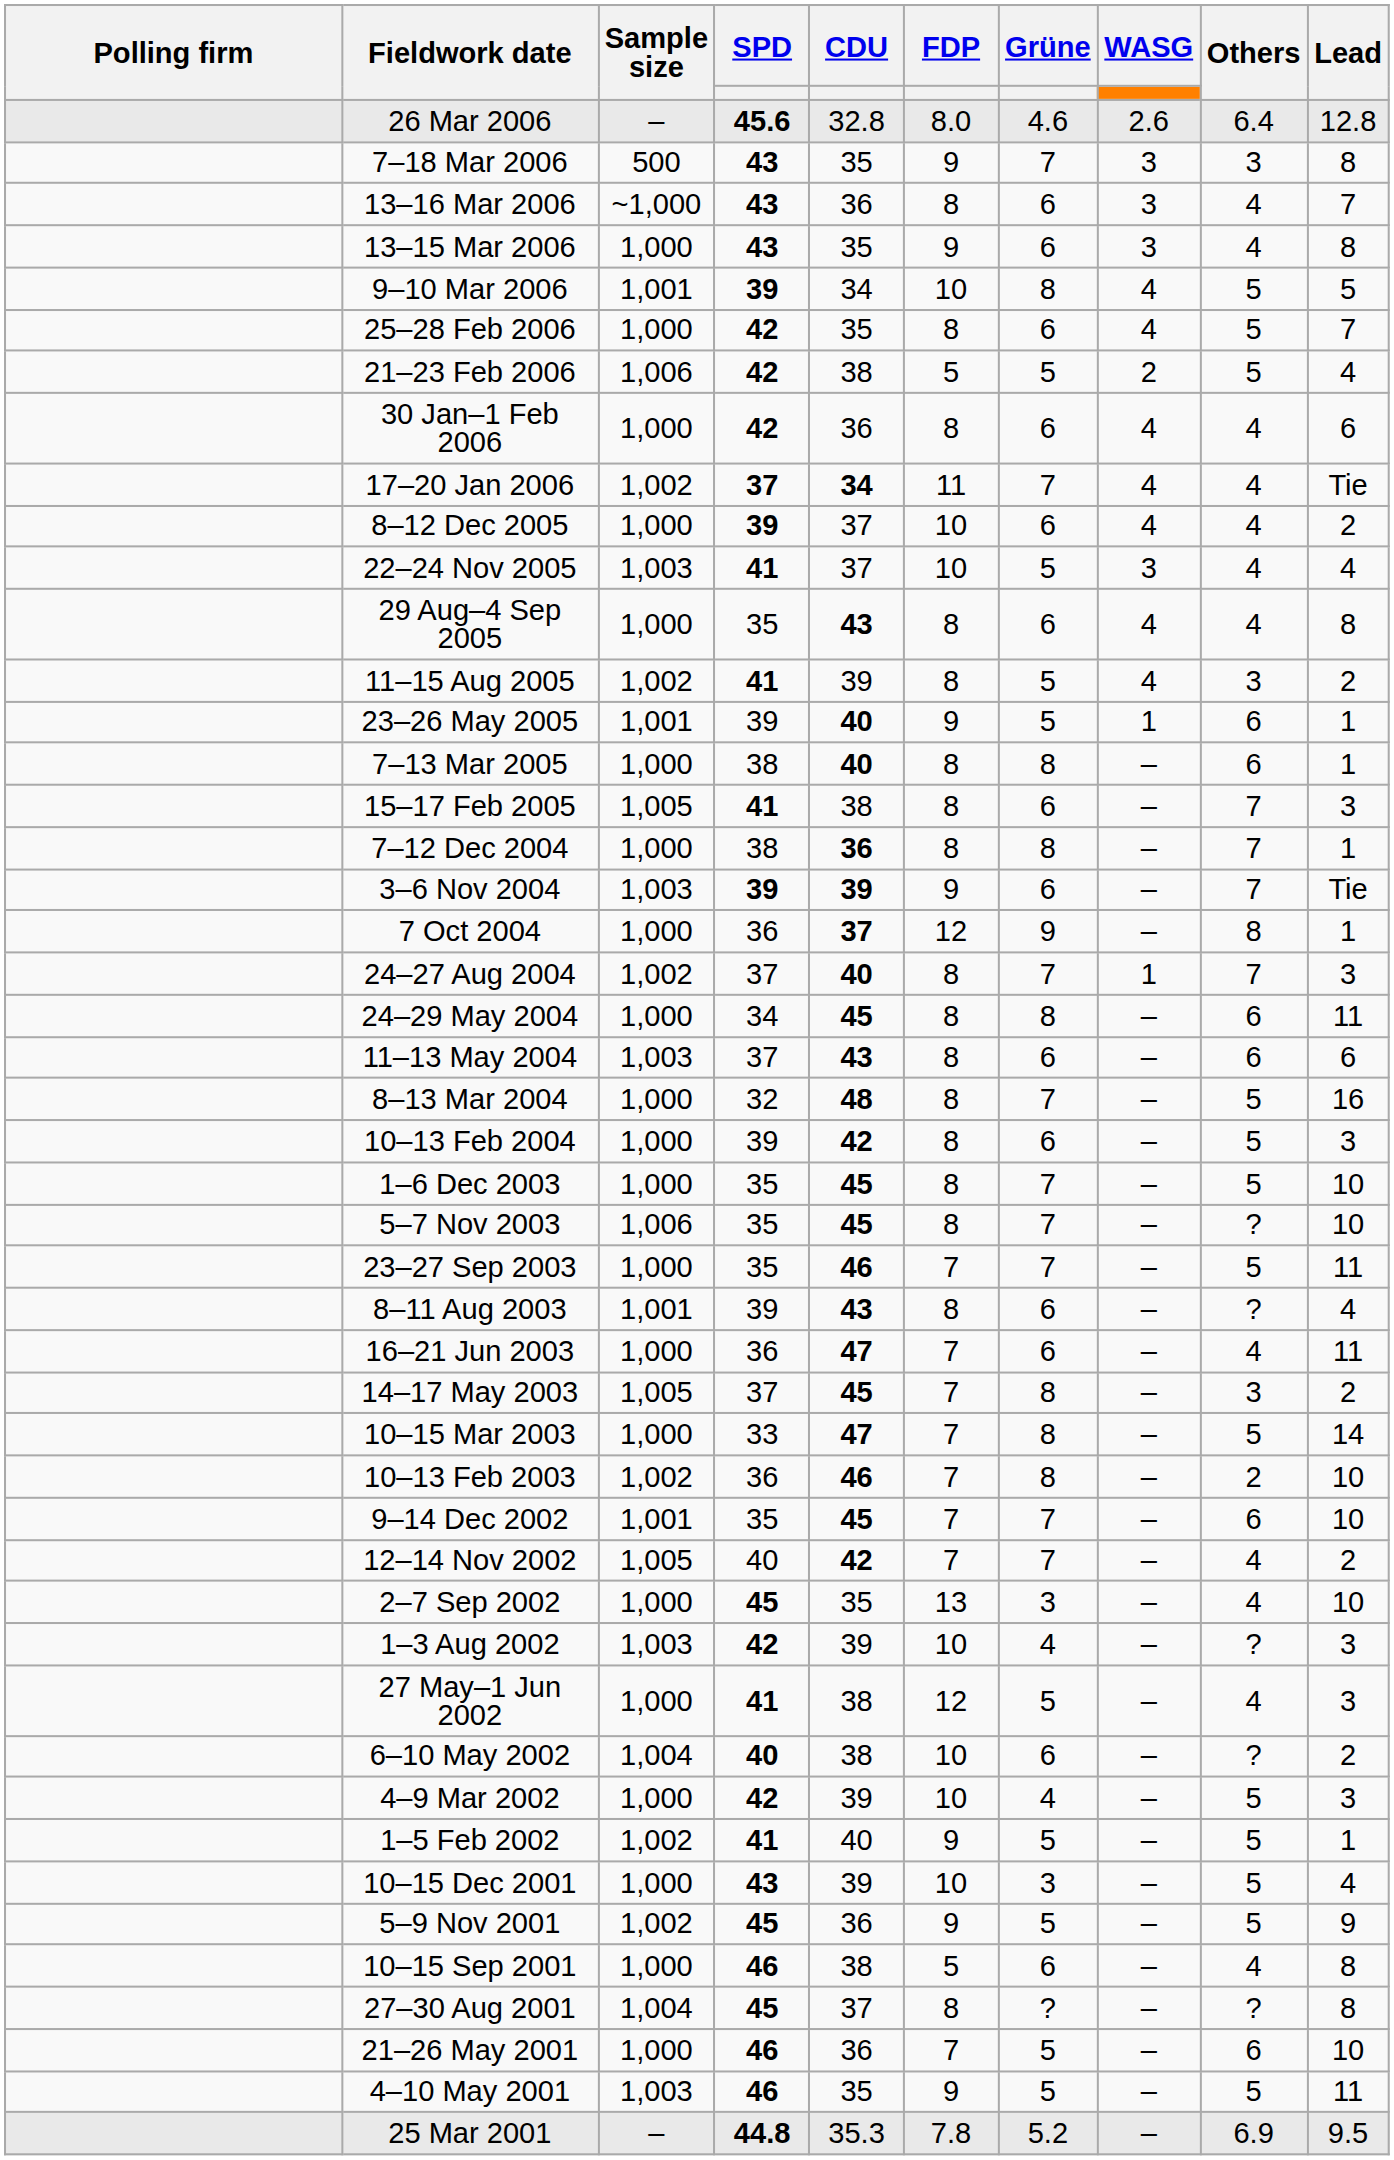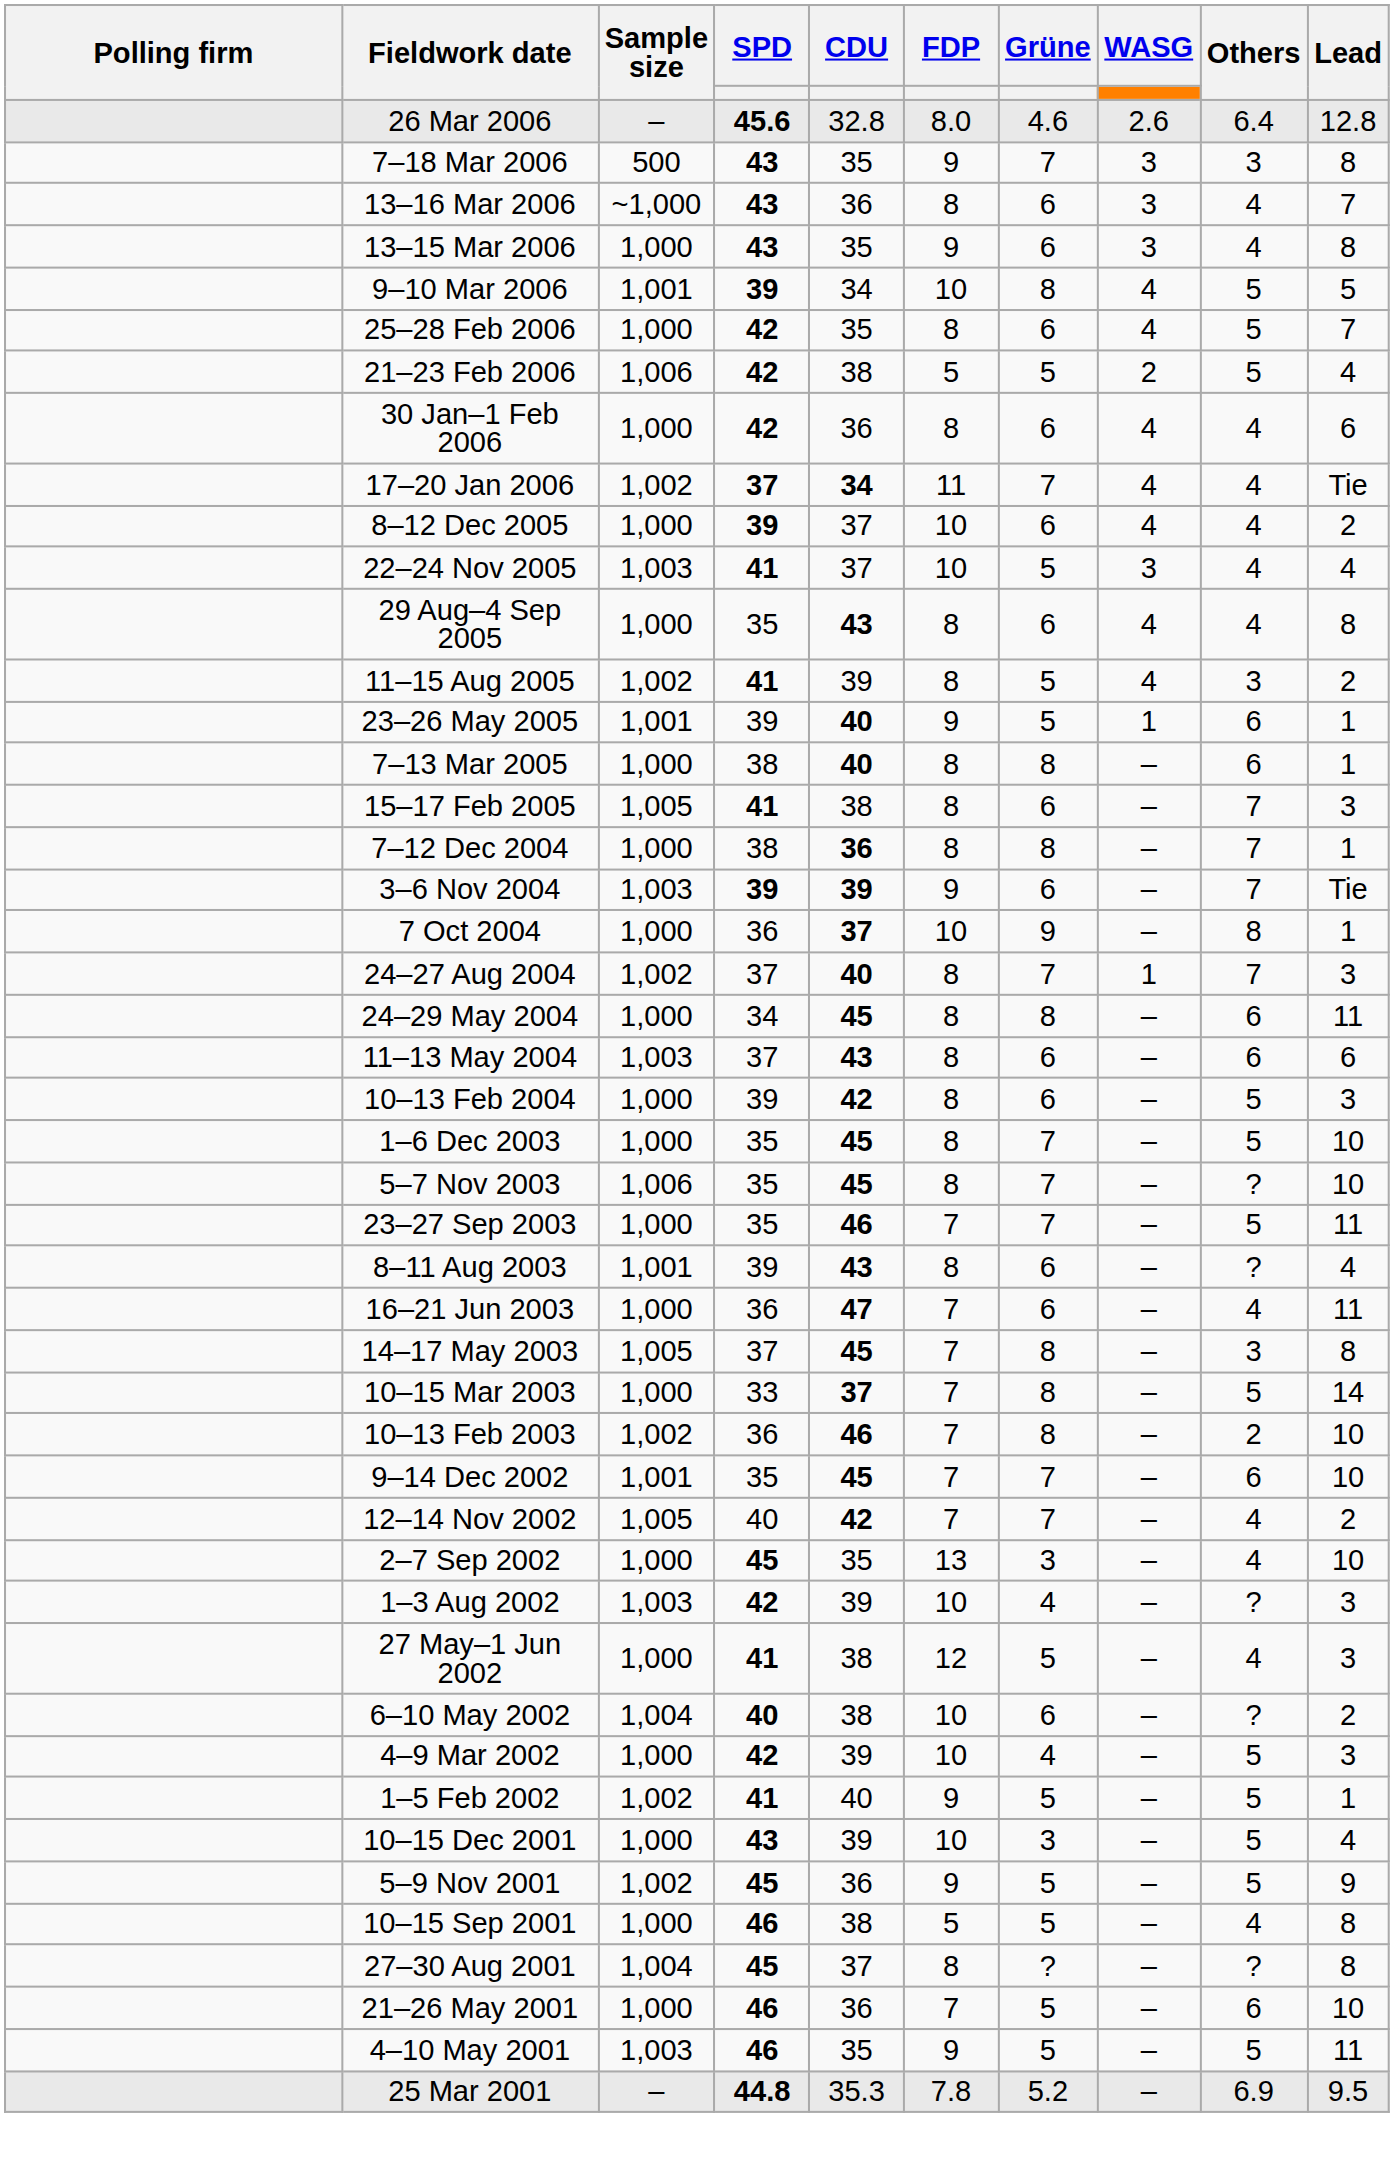(951, 932) 12 -> (951, 932) 10
- row: (470, 1099)
(1348, 1393) 2 -> (1348, 1351) 8
(857, 1435) 47 -> (857, 1393) 37
(1048, 1966) 6 -> (1048, 1924) 5
